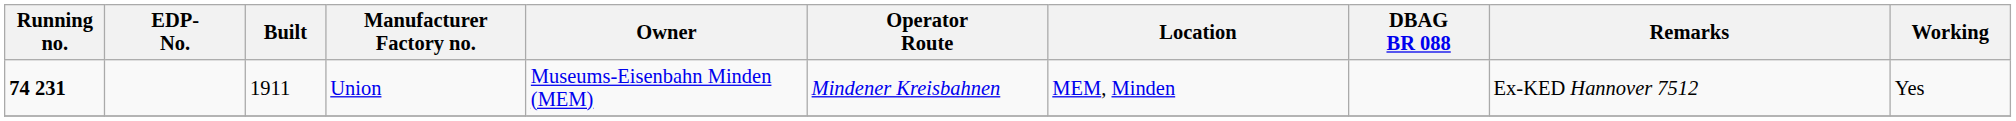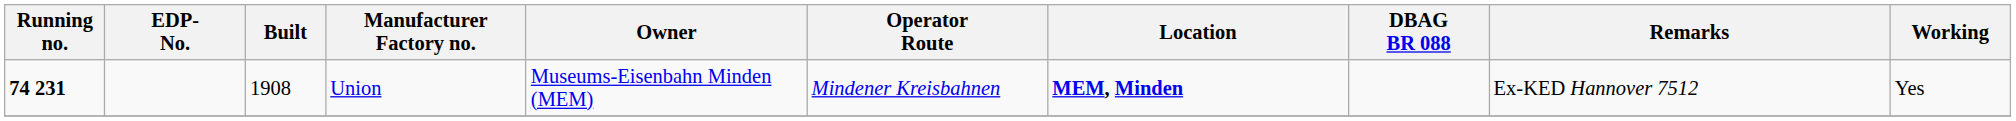(270, 87) 1911 -> (271, 87) 1908
(1114, 87) normal -> (1118, 87) bold
